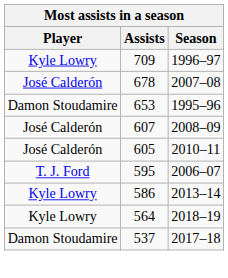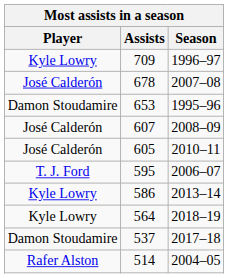+ row: (144, 261)
